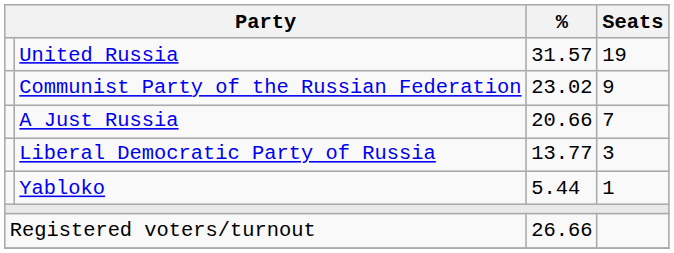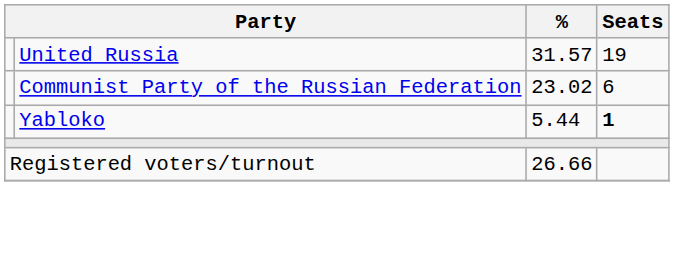(608, 88) 9 -> (608, 88) 6
- row: (99, 121)
- row: (228, 154)
(608, 188) normal -> (608, 121) bold
